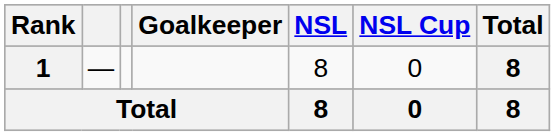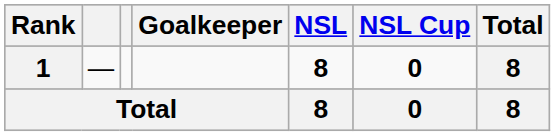(321, 67) normal -> (321, 67) bold
(415, 67) normal -> (415, 67) bold
